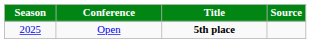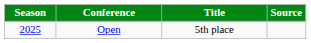(214, 30) bold -> (214, 30) normal
